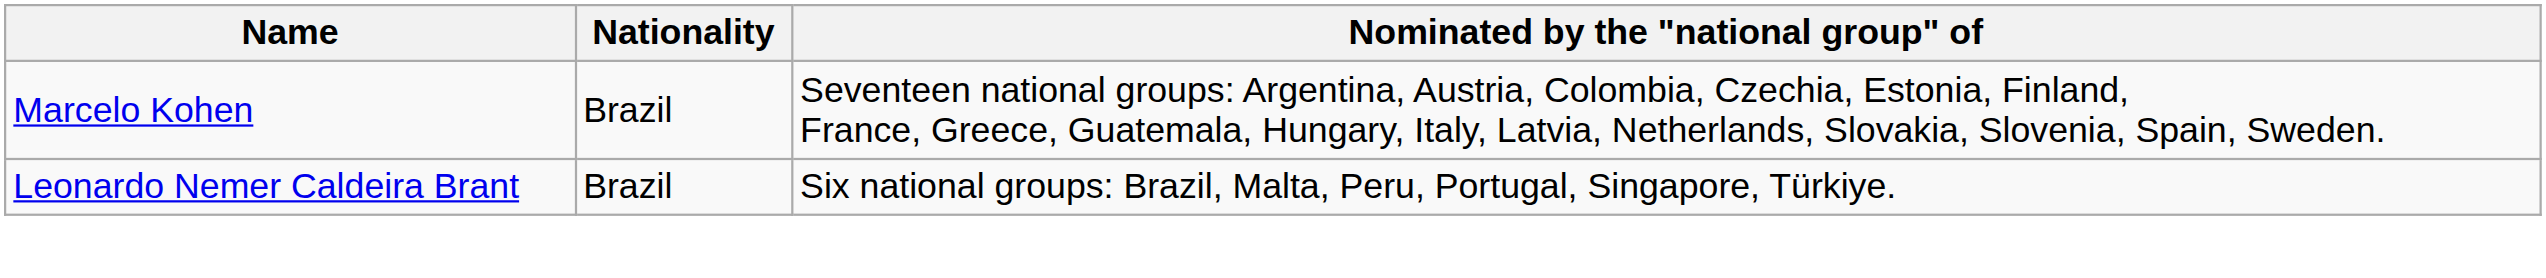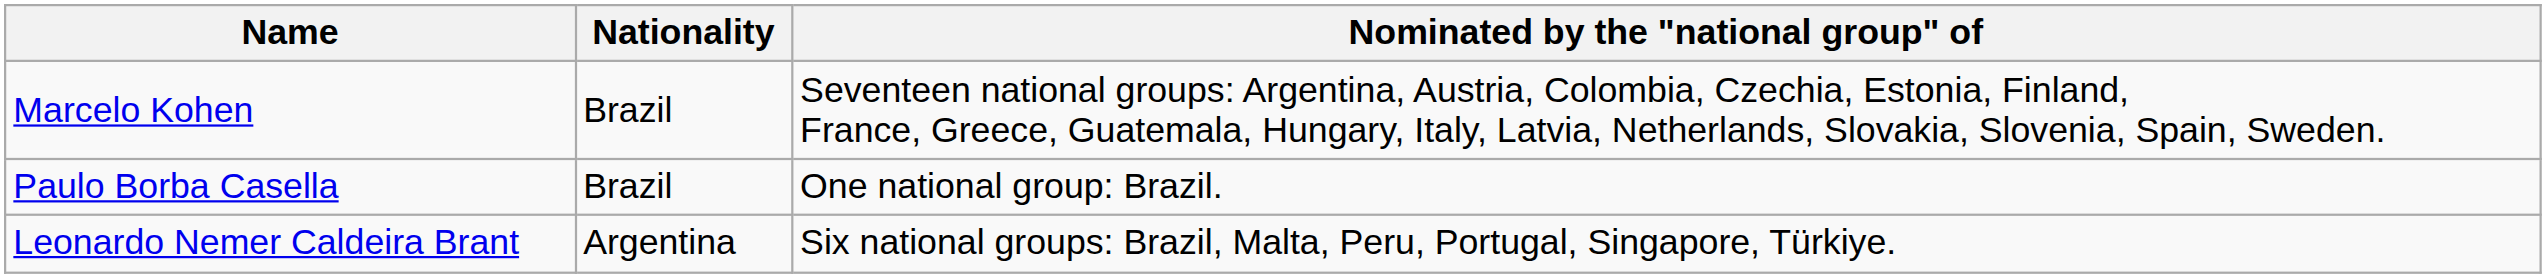+ row: (176, 186)
(628, 186) Brazil -> (660, 242) Argentina
